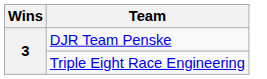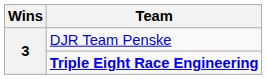(147, 63) normal -> (154, 63) bold
